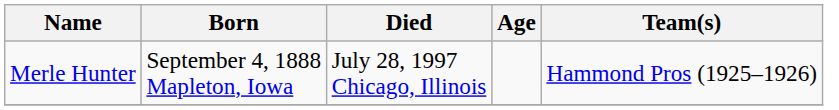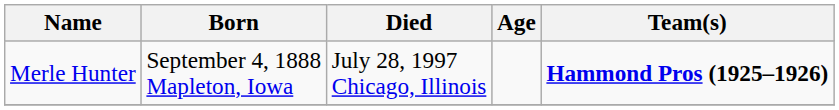(682, 72) normal -> (687, 72) bold
